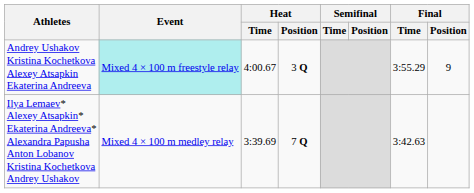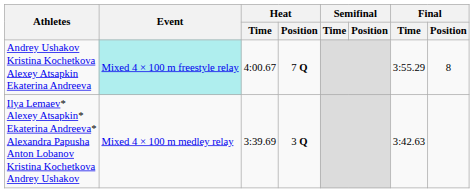(299, 67) 3 Q -> (299, 67) 7 Q
(448, 67) 9 -> (448, 67) 8
(299, 141) 7 Q -> (299, 141) 3 Q
